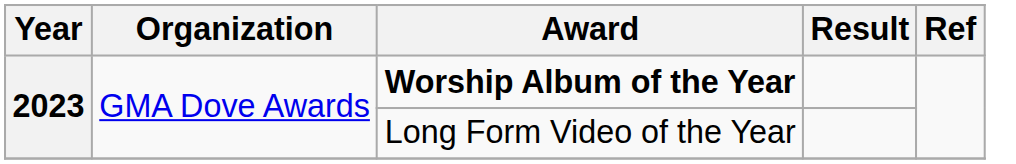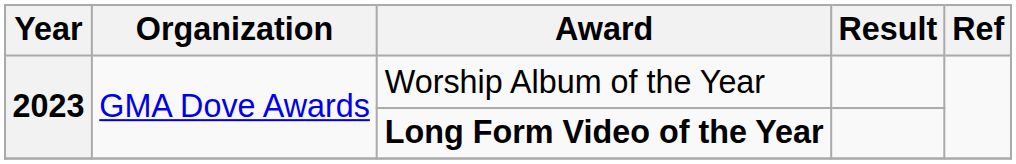(590, 81) bold -> (575, 81) normal
(590, 132) normal -> (604, 132) bold
